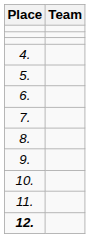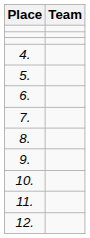(25, 222) bold -> (25, 222) normal
